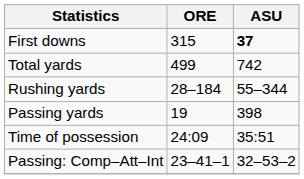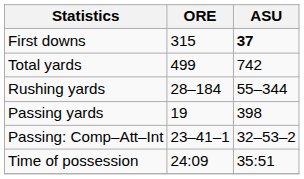rows swapped: (86, 161) <-> (73, 137)
